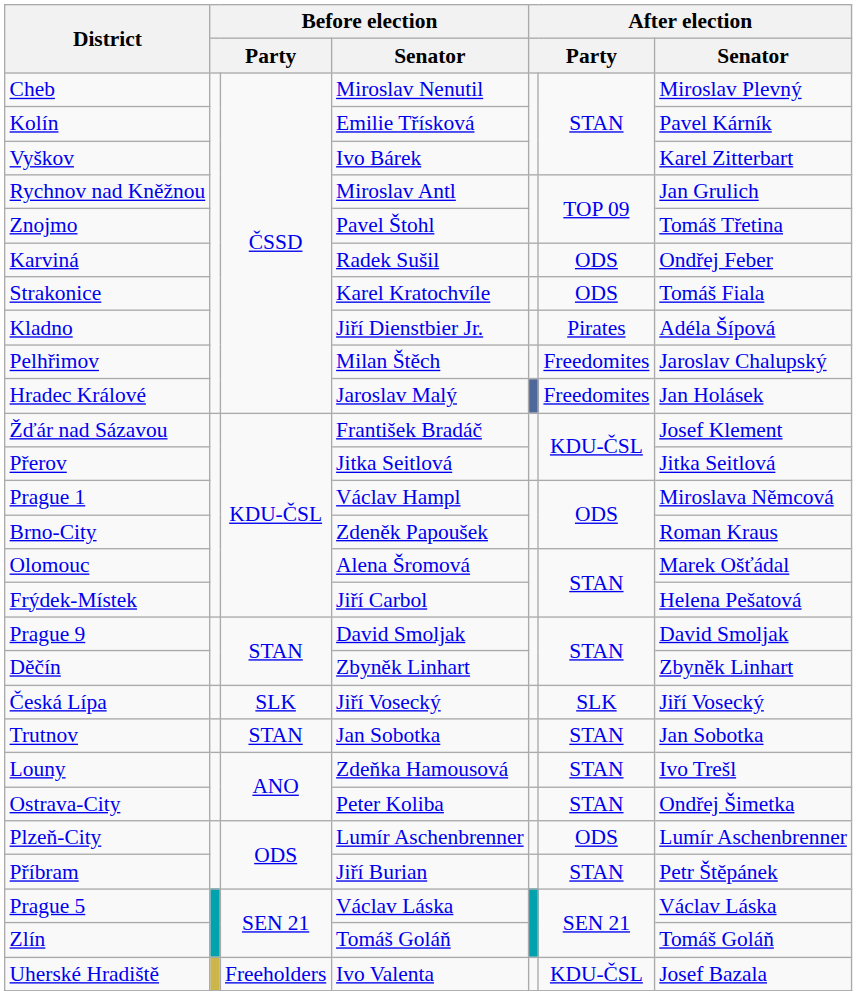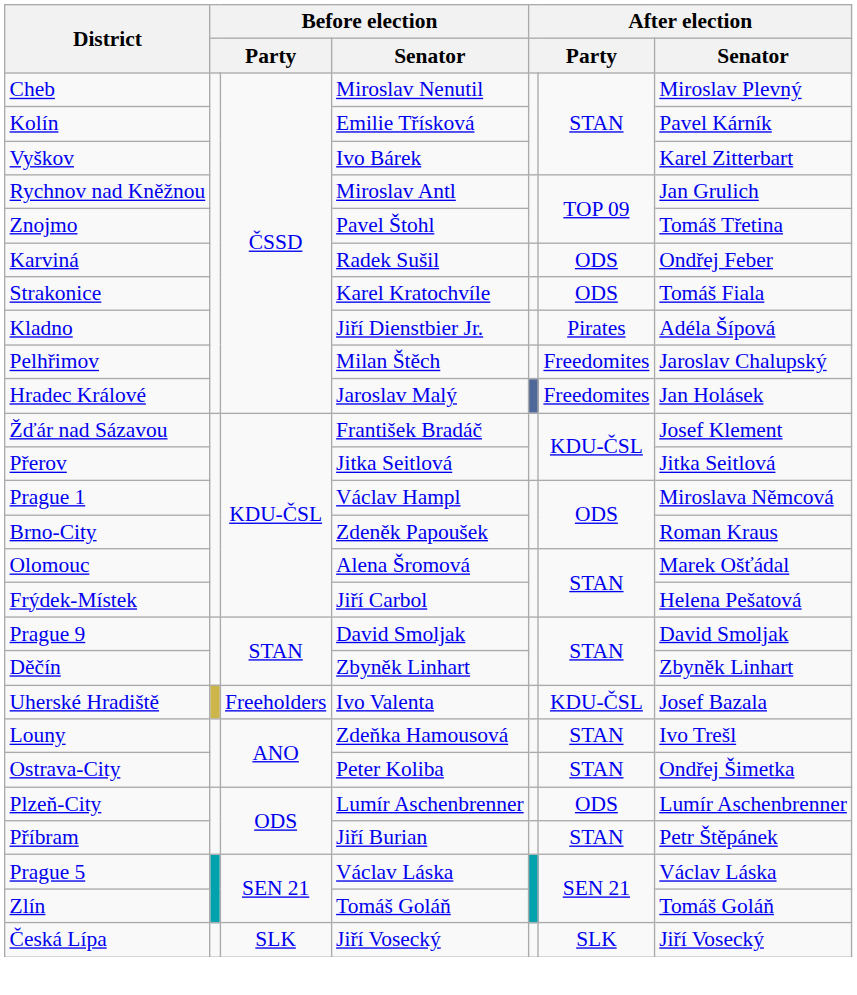rows swapped: (58, 701) <-> (84, 973)
- row: (44, 735)
